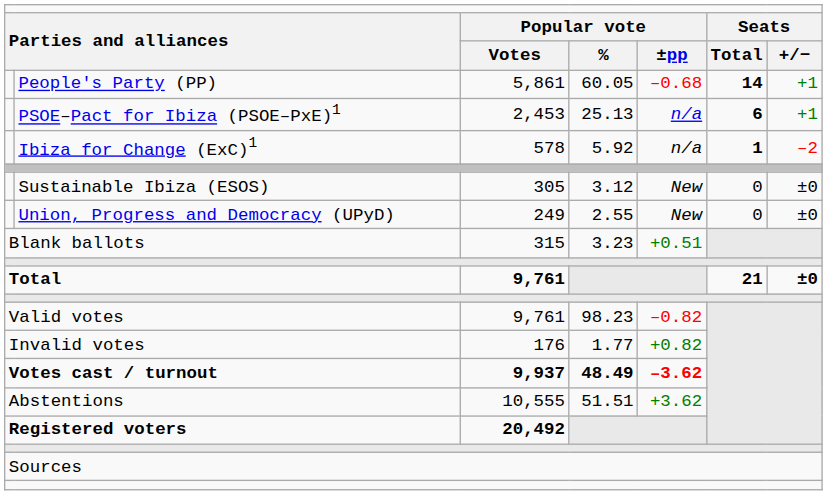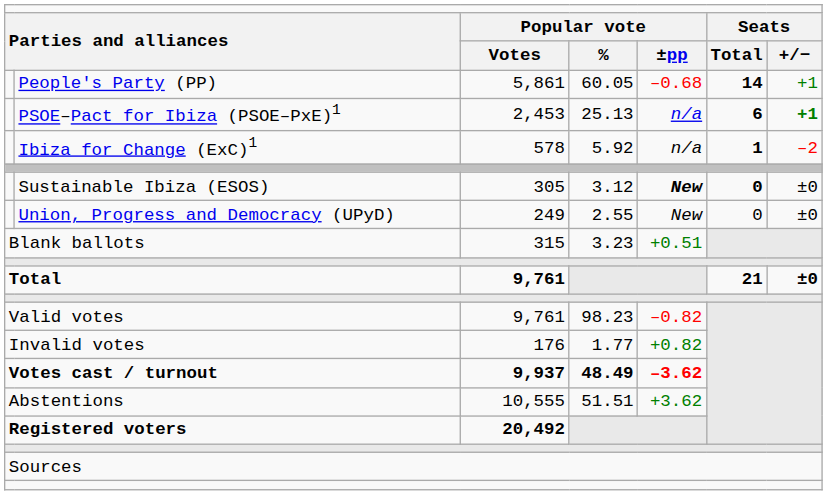(807, 115) normal -> (807, 115) bold
(686, 186) normal -> (686, 186) bold
(757, 186) normal -> (757, 186) bold
